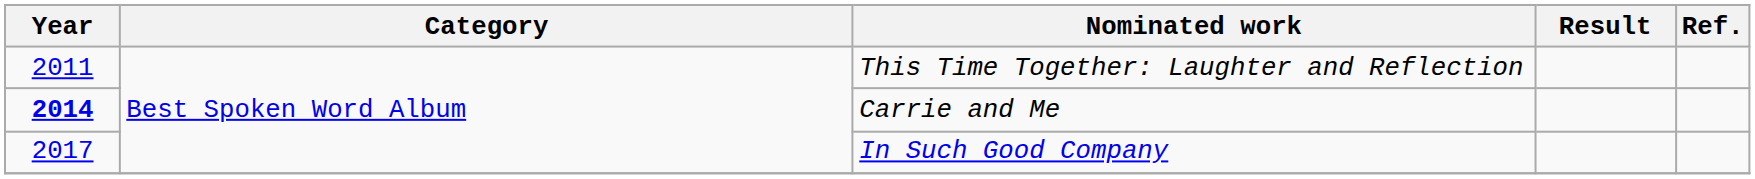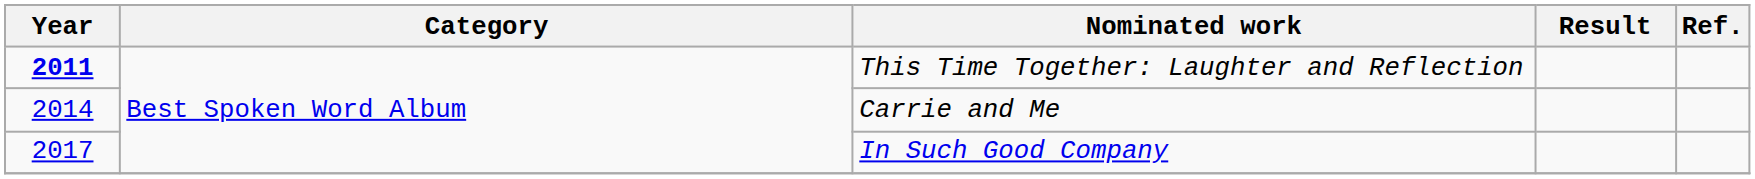(63, 68) normal -> (63, 68) bold
(63, 110) bold -> (63, 110) normal
